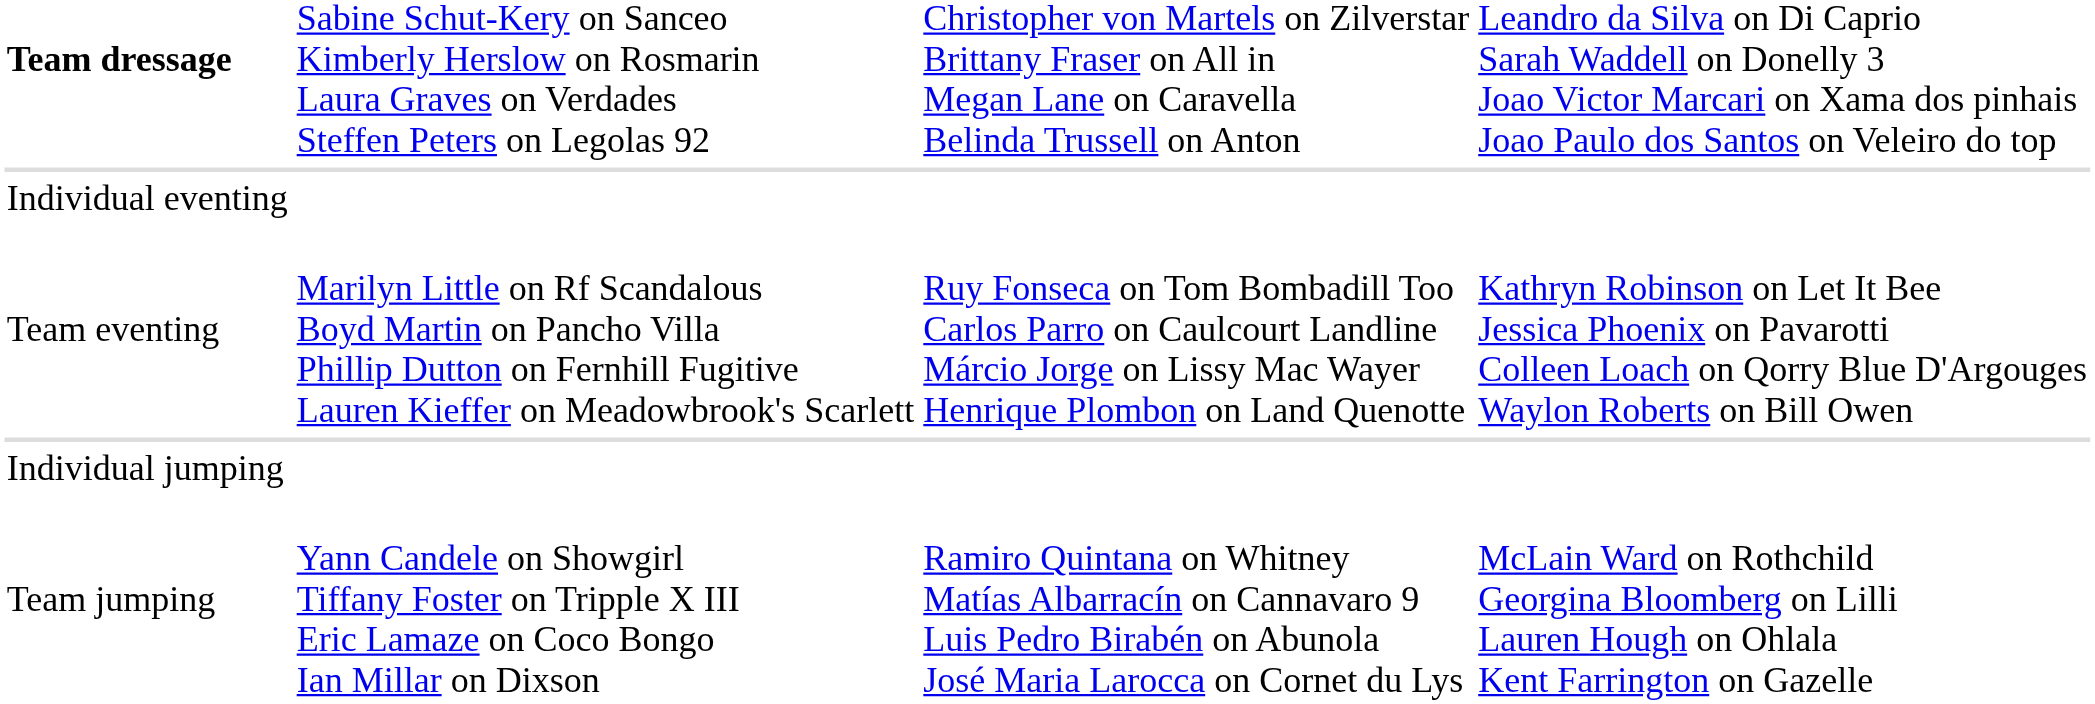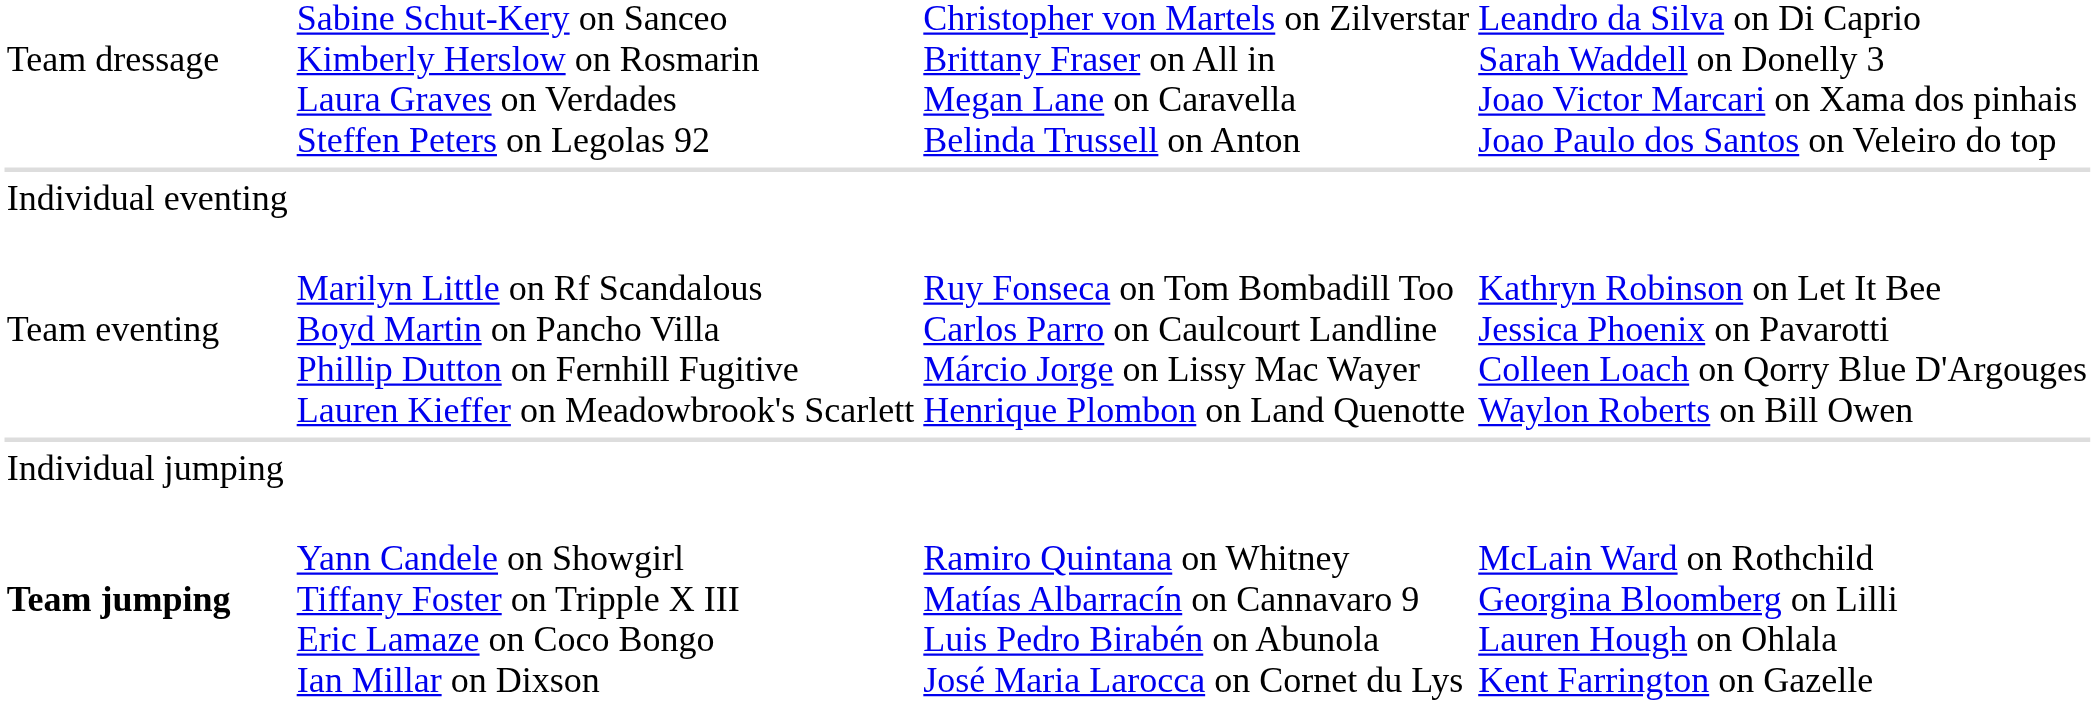(119, 58) bold -> (113, 58) normal
(111, 598) normal -> (119, 598) bold
